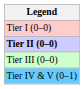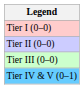(32, 44) bold -> (31, 44) normal
